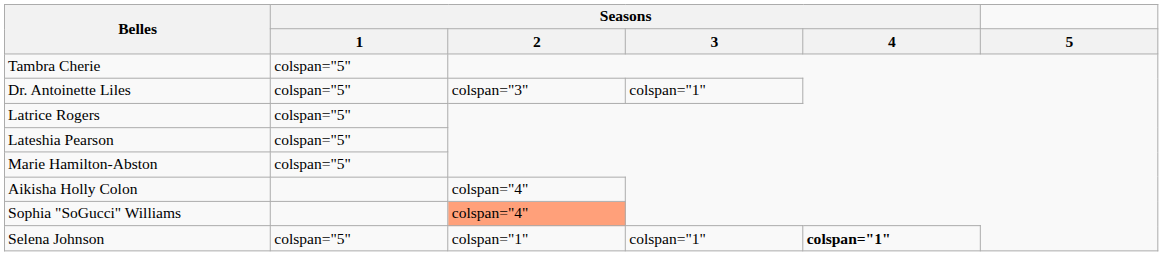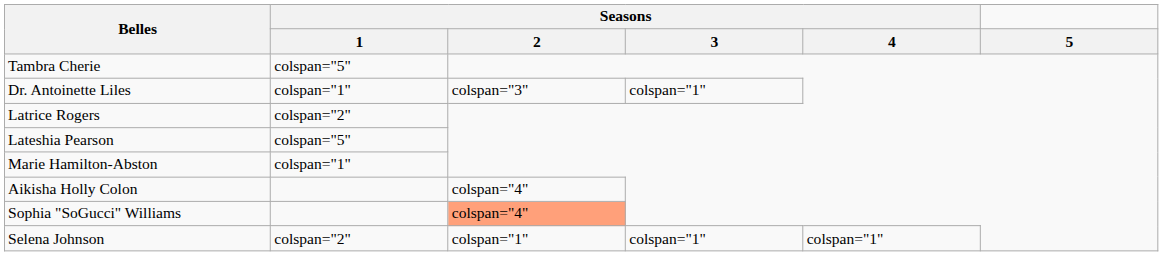(313, 90) colspan="5" -> (313, 90) colspan="1"
(313, 115) colspan="5" -> (313, 115) colspan="2"
(313, 164) colspan="5" -> (313, 164) colspan="1"
(313, 238) colspan="5" -> (313, 238) colspan="2"
(849, 238) bold -> (845, 238) normal
